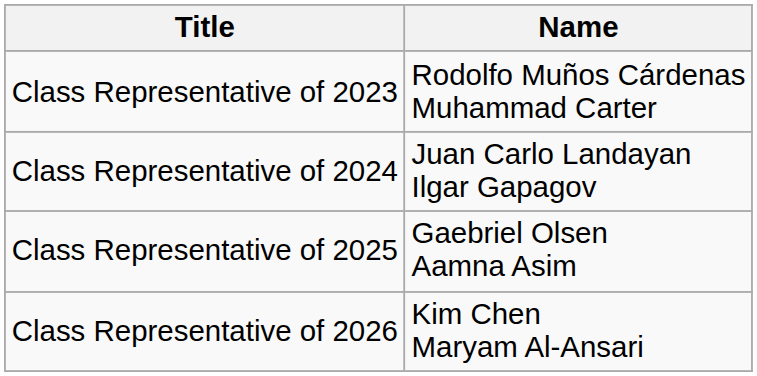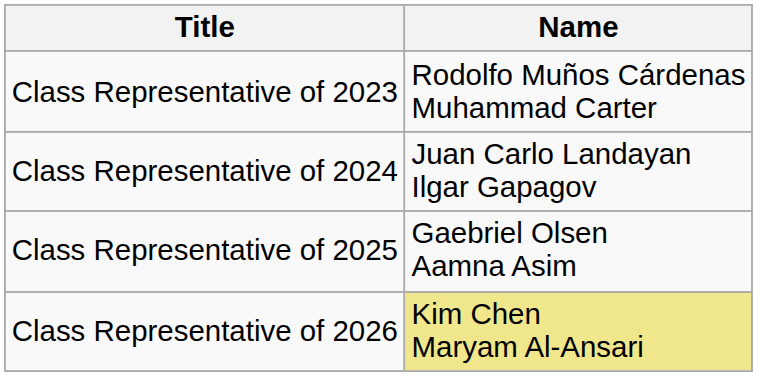(528, 330) no background -> (528, 330) khaki background
